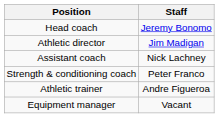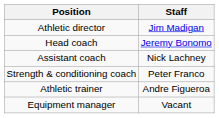rows swapped: (71, 43) <-> (71, 27)
